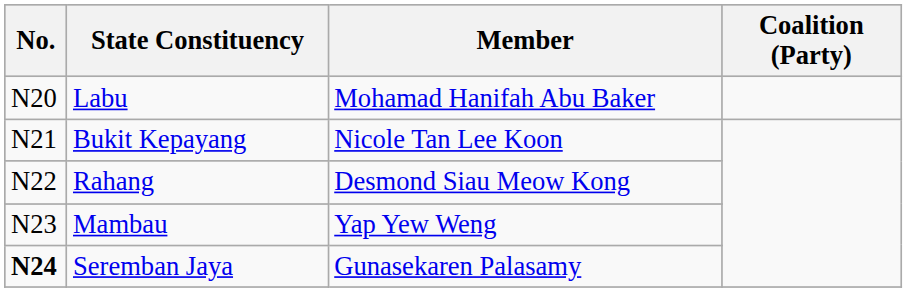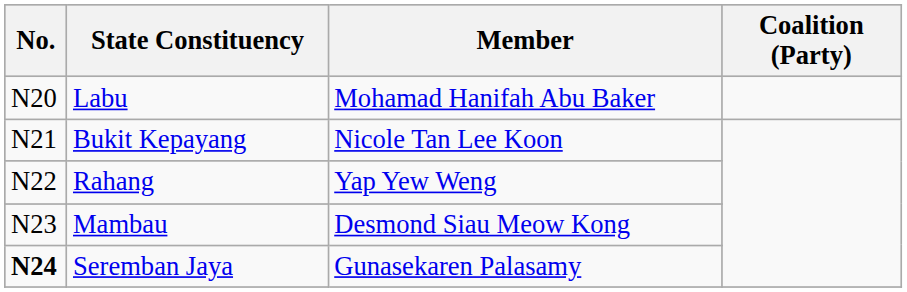(482, 181) Desmond Siau Meow Kong -> (415, 181) Yap Yew Weng
(415, 223) Yap Yew Weng -> (482, 223) Desmond Siau Meow Kong
